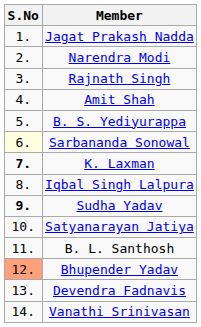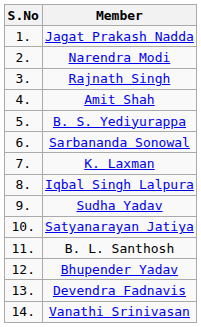(23, 142) lightyellow background -> (23, 142) no background
(23, 163) bold -> (23, 163) normal
(23, 206) bold -> (23, 206) normal
(23, 269) lightsalmon background -> (23, 269) no background
